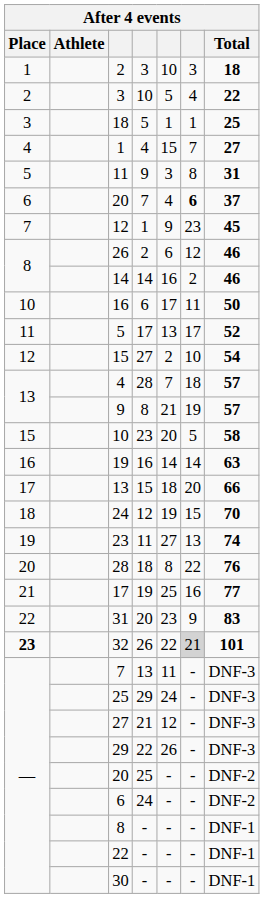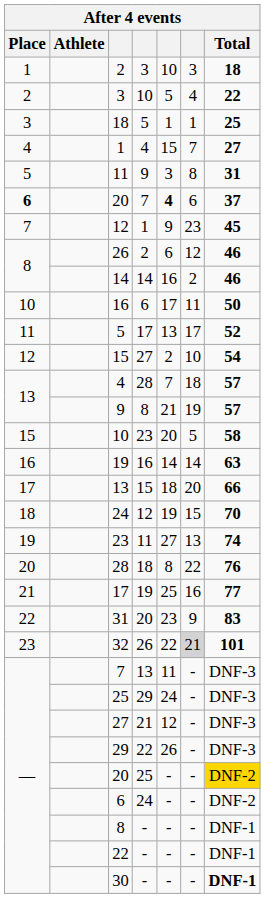(27, 200) normal -> (27, 200) bold
(169, 200) normal -> (169, 200) bold
(193, 200) bold -> (193, 200) normal
(27, 644) bold -> (27, 644) normal
(232, 775) no background -> (232, 775) gold background
(232, 880) normal -> (232, 880) bold
